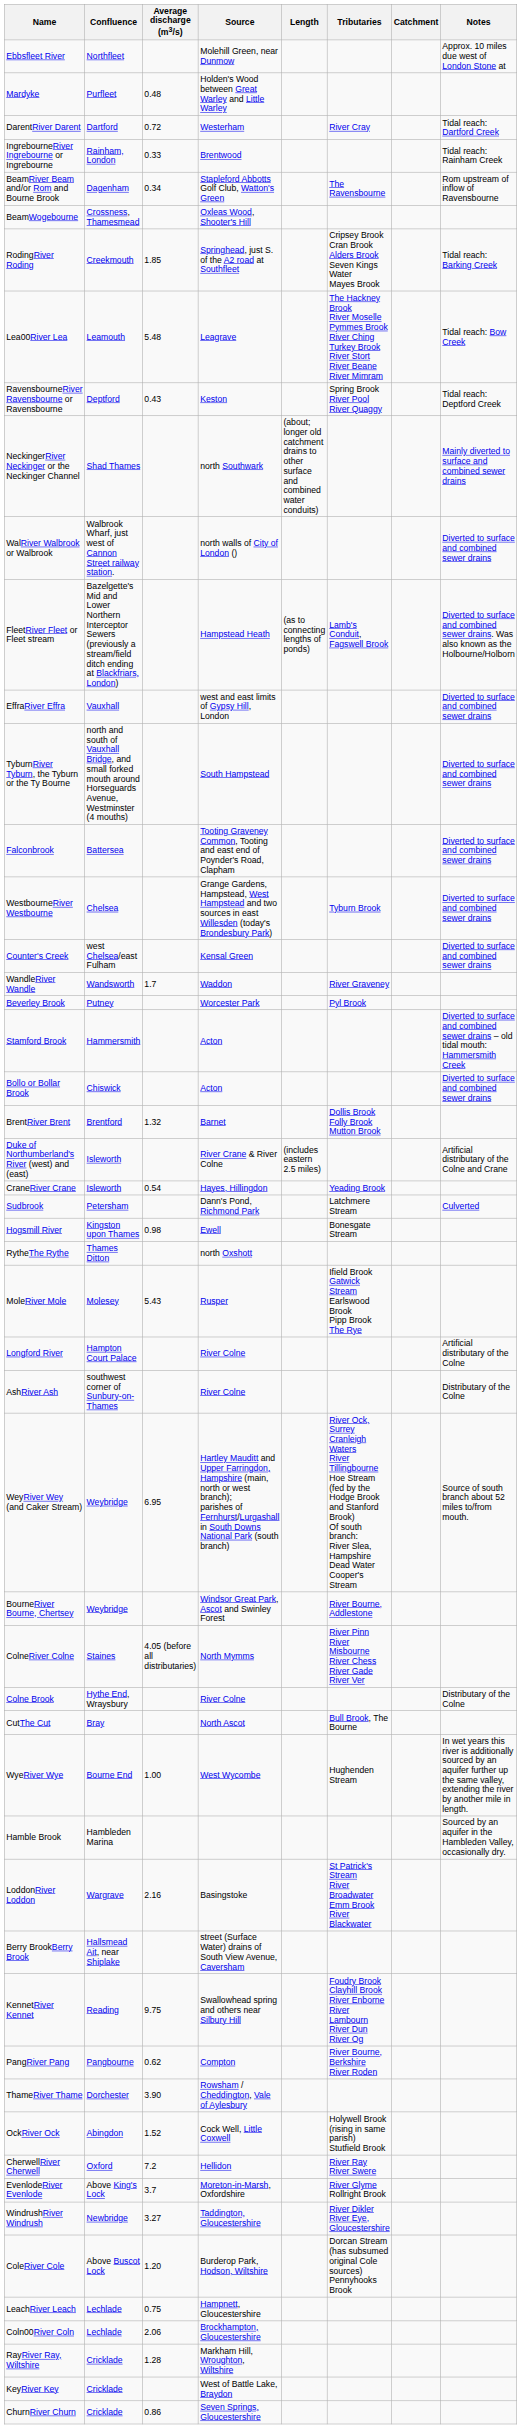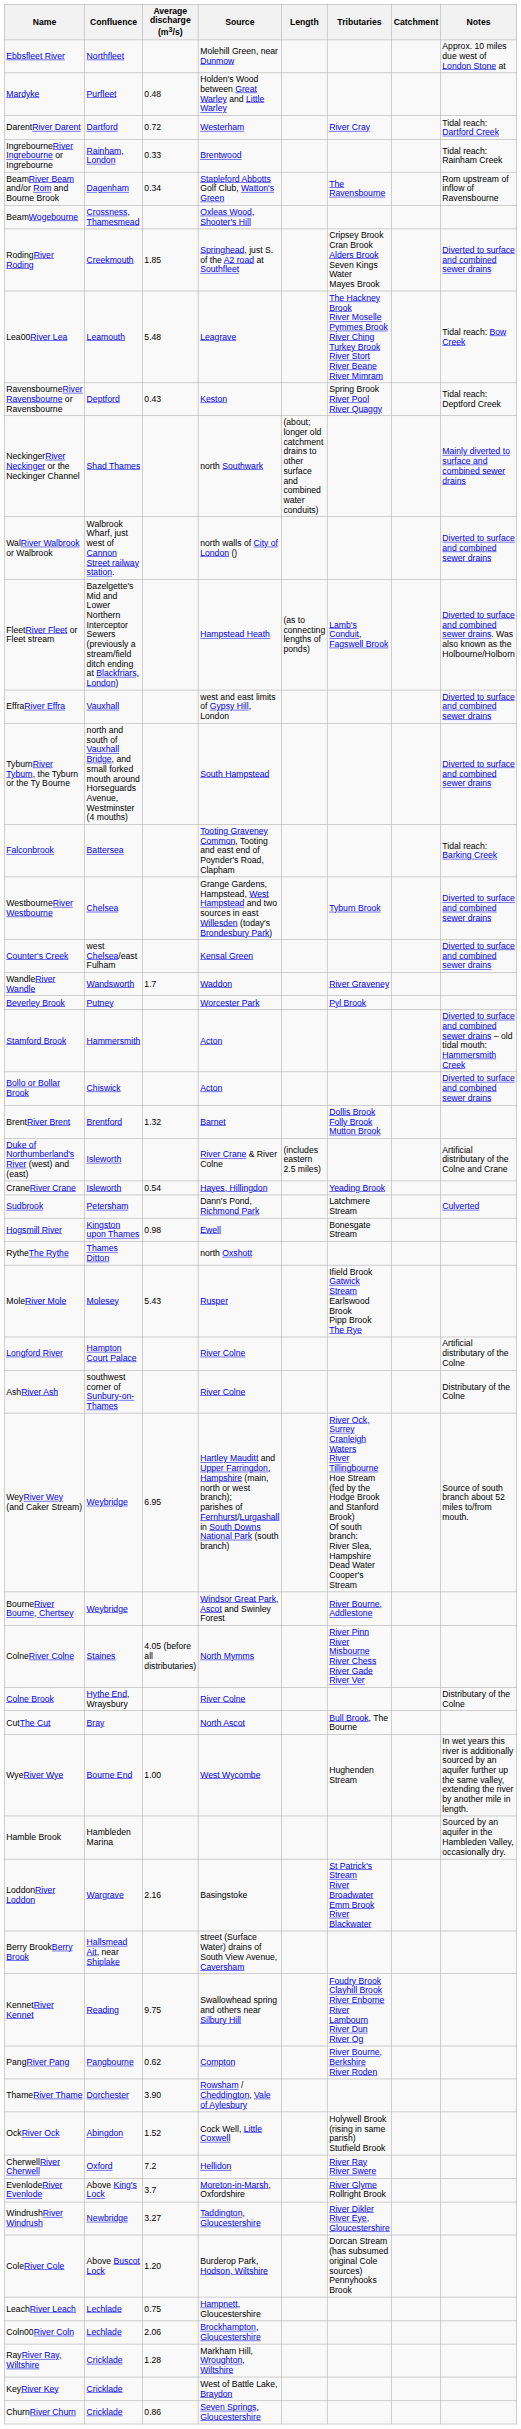(470, 260) Tidal reach: Barking Creek -> (479, 260) Diverted to surface and combined sewer drains
(479, 851) Diverted to surface and combined sewer drains -> (470, 851) Tidal reach: Barking Creek
